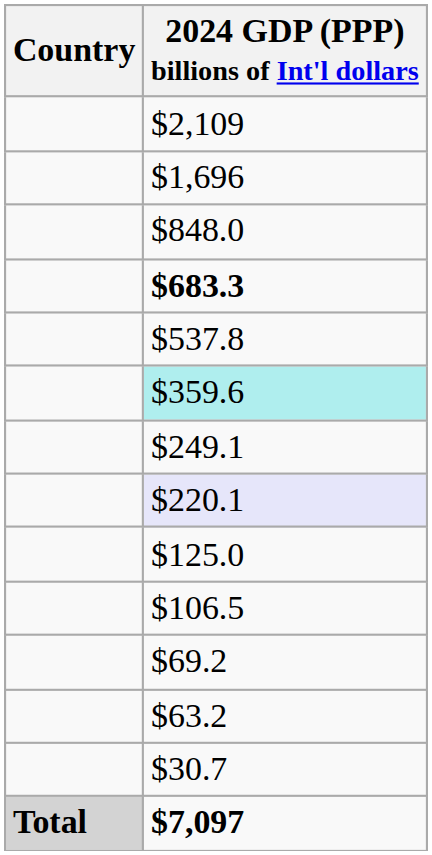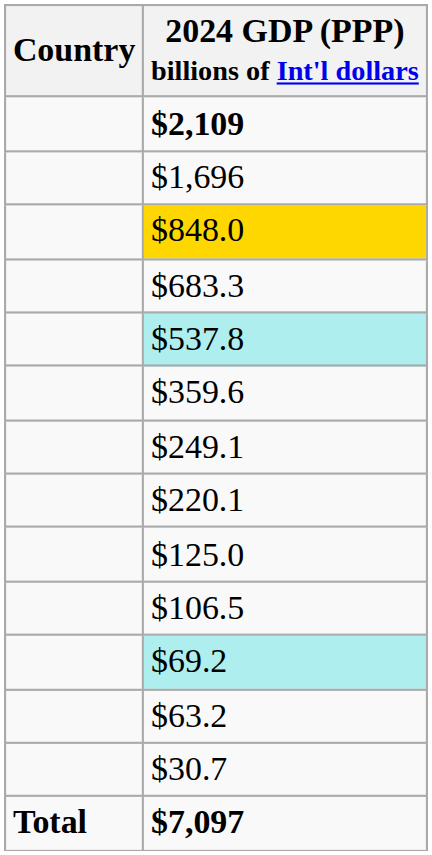(198, 123) normal -> (198, 123) bold
(198, 230) no background -> (198, 230) gold background
(198, 284) bold -> (198, 284) normal
(198, 338) no background -> (198, 338) paleturquoise background
(198, 392) paleturquoise background -> (198, 392) no background
(198, 499) lavender background -> (198, 499) no background
(189, 661) no background -> (189, 661) paleturquoise background
(50, 822) lightgrey background -> (50, 822) no background
